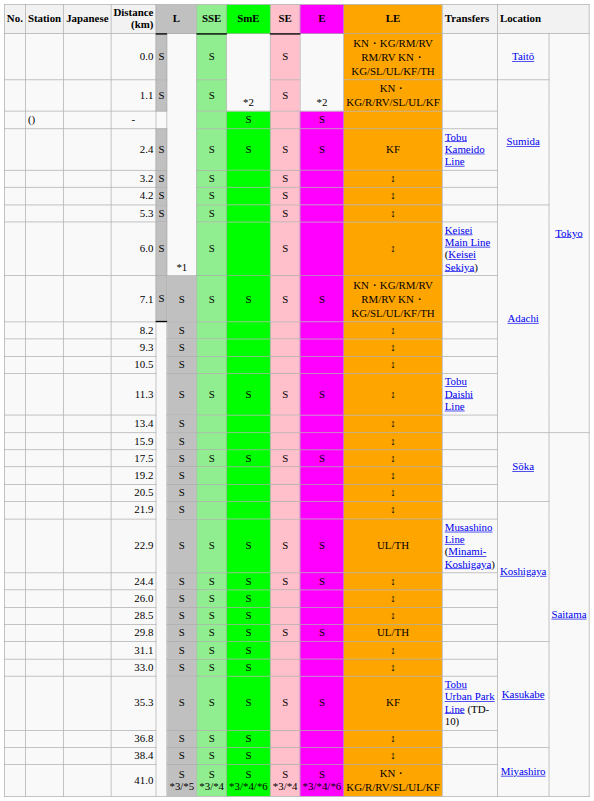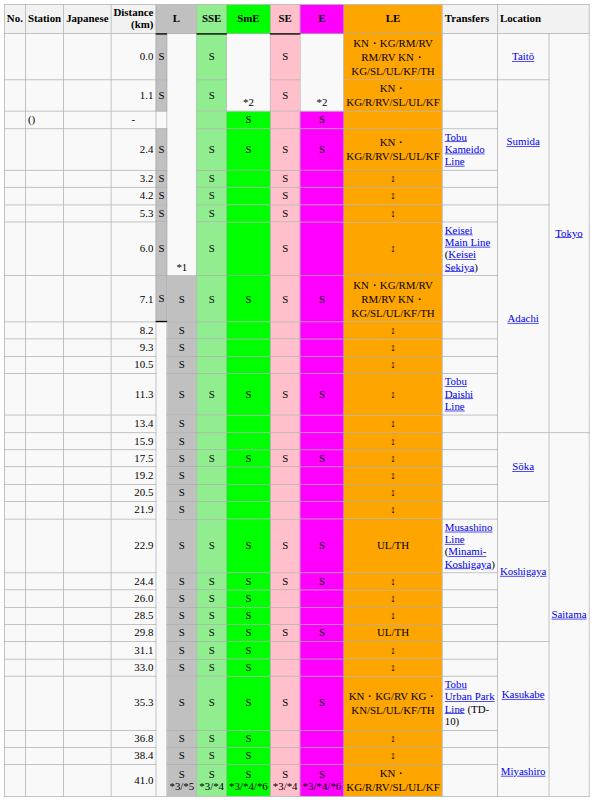(393, 149) KF -> (393, 149) KN・KG/R/RV/SL/UL/KF
(393, 703) KF -> (393, 703) KN・KG/RV KG・KN/SL/UL/KF/TH
